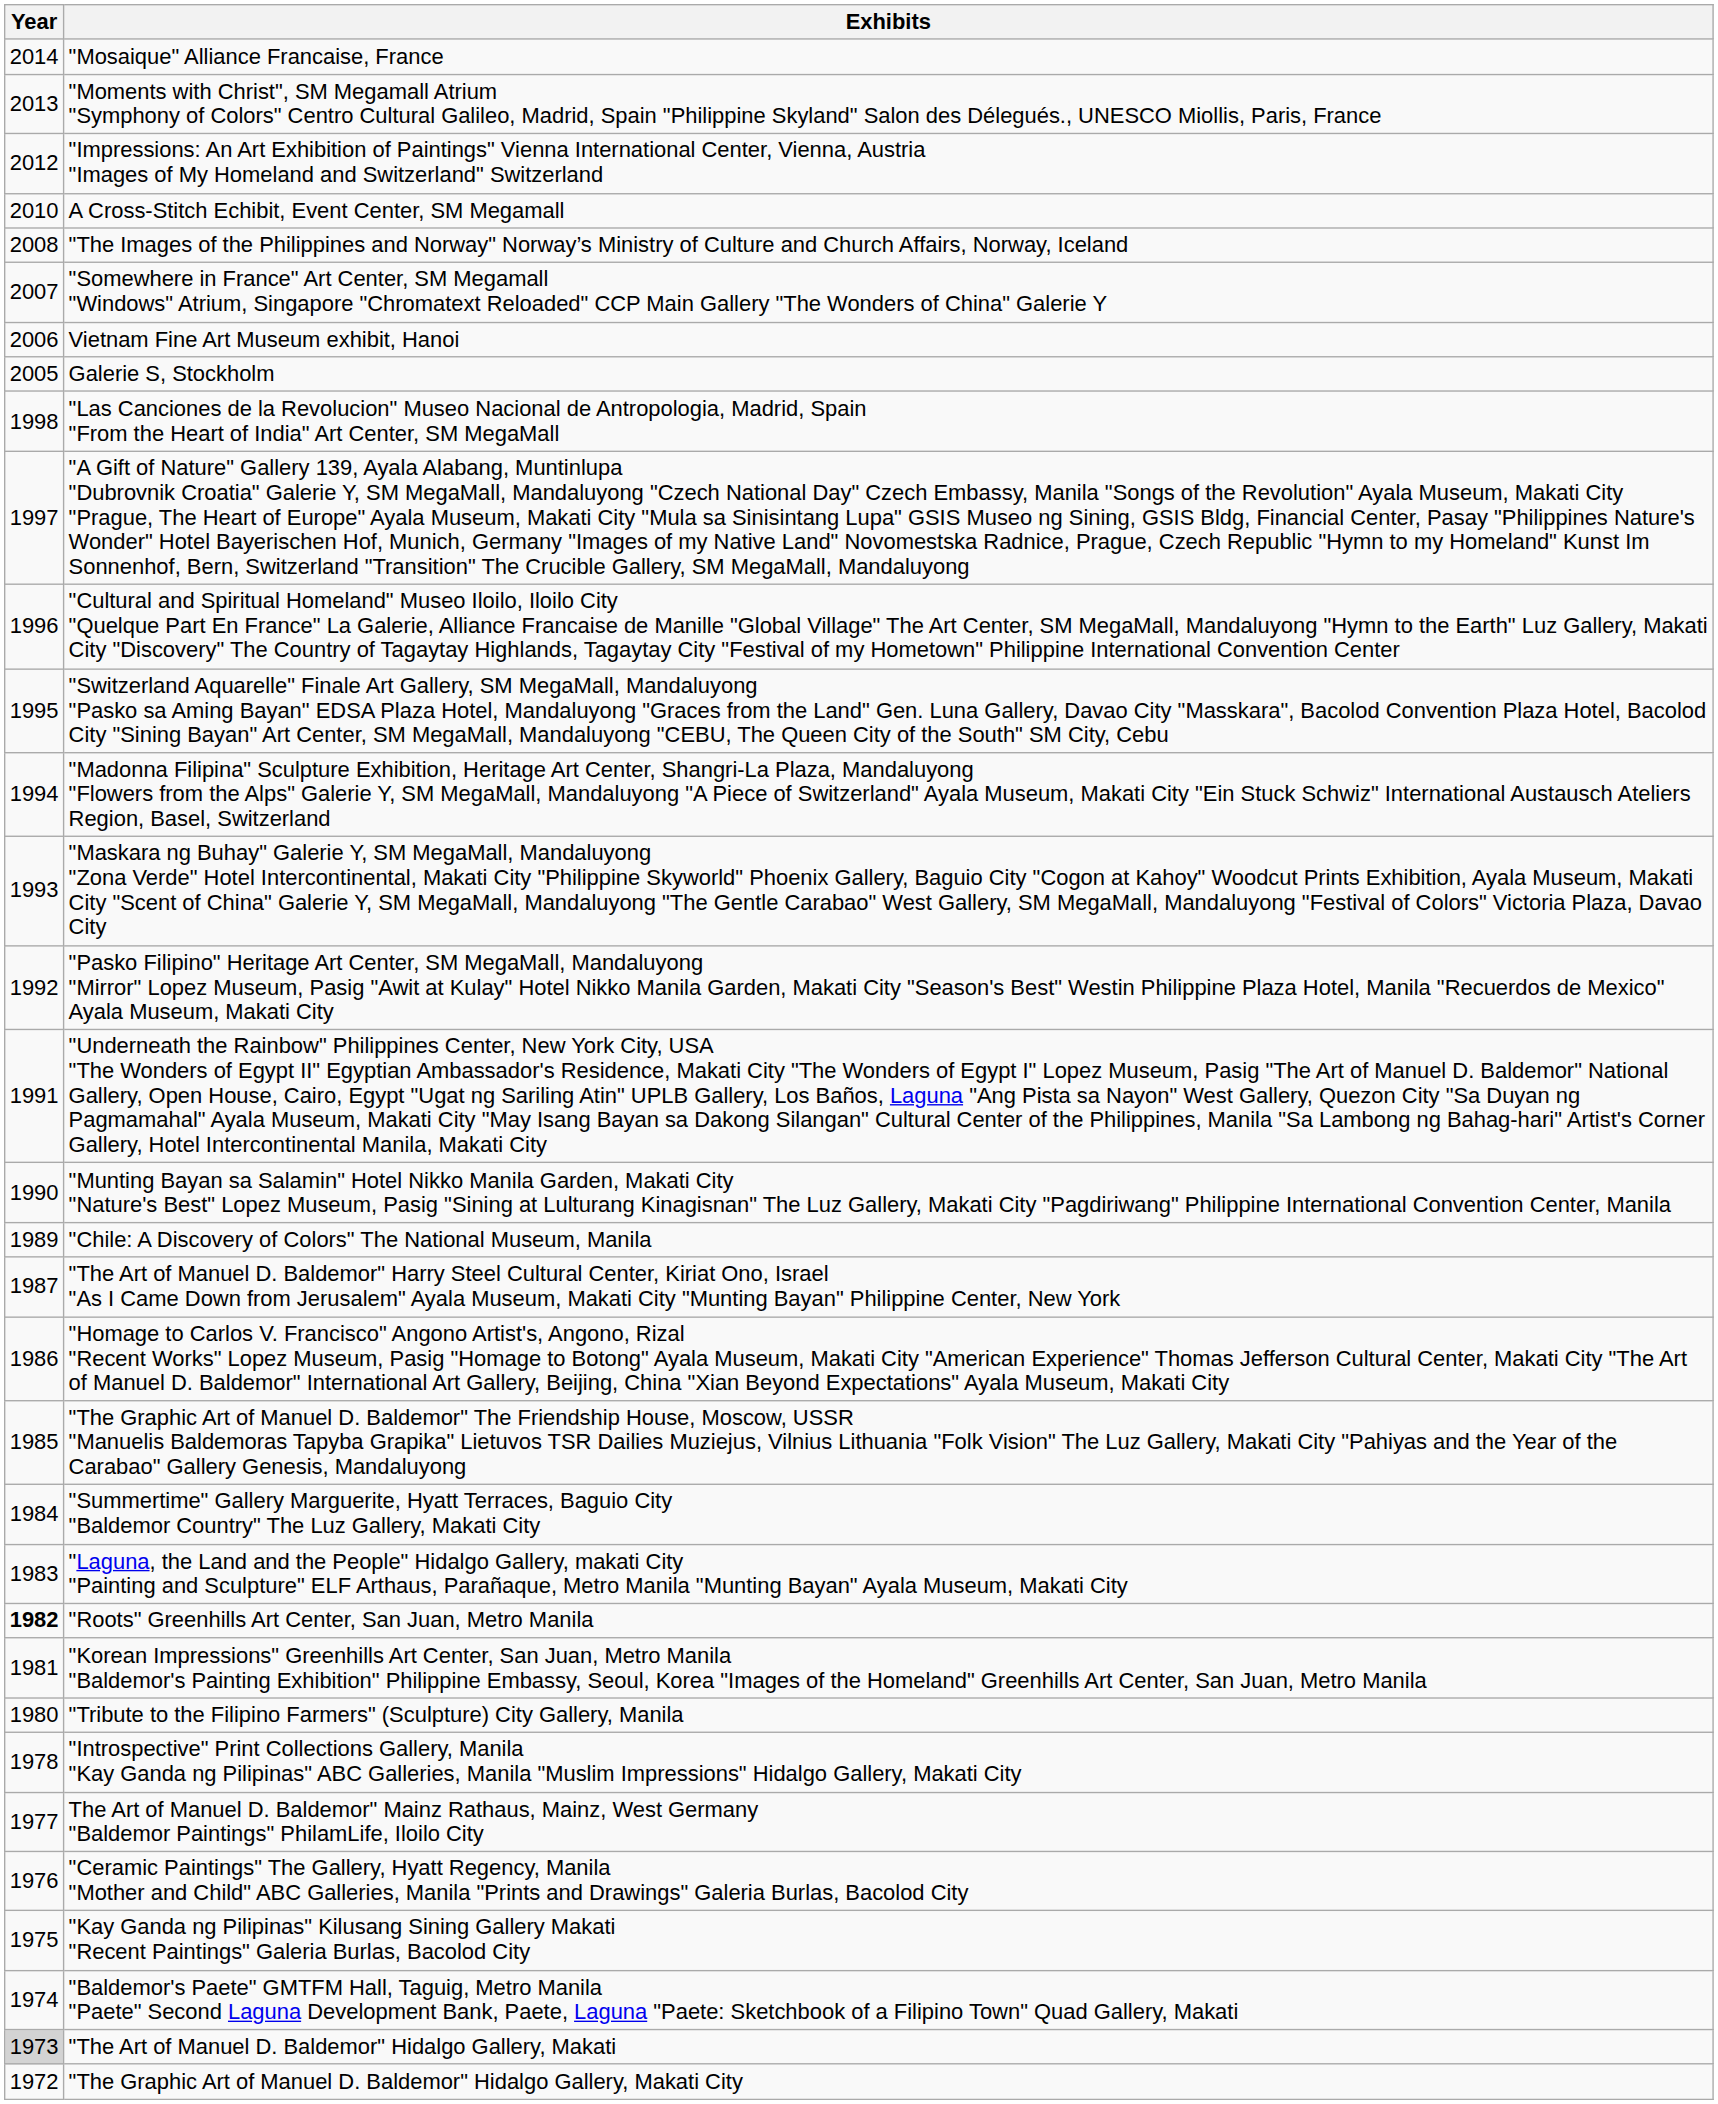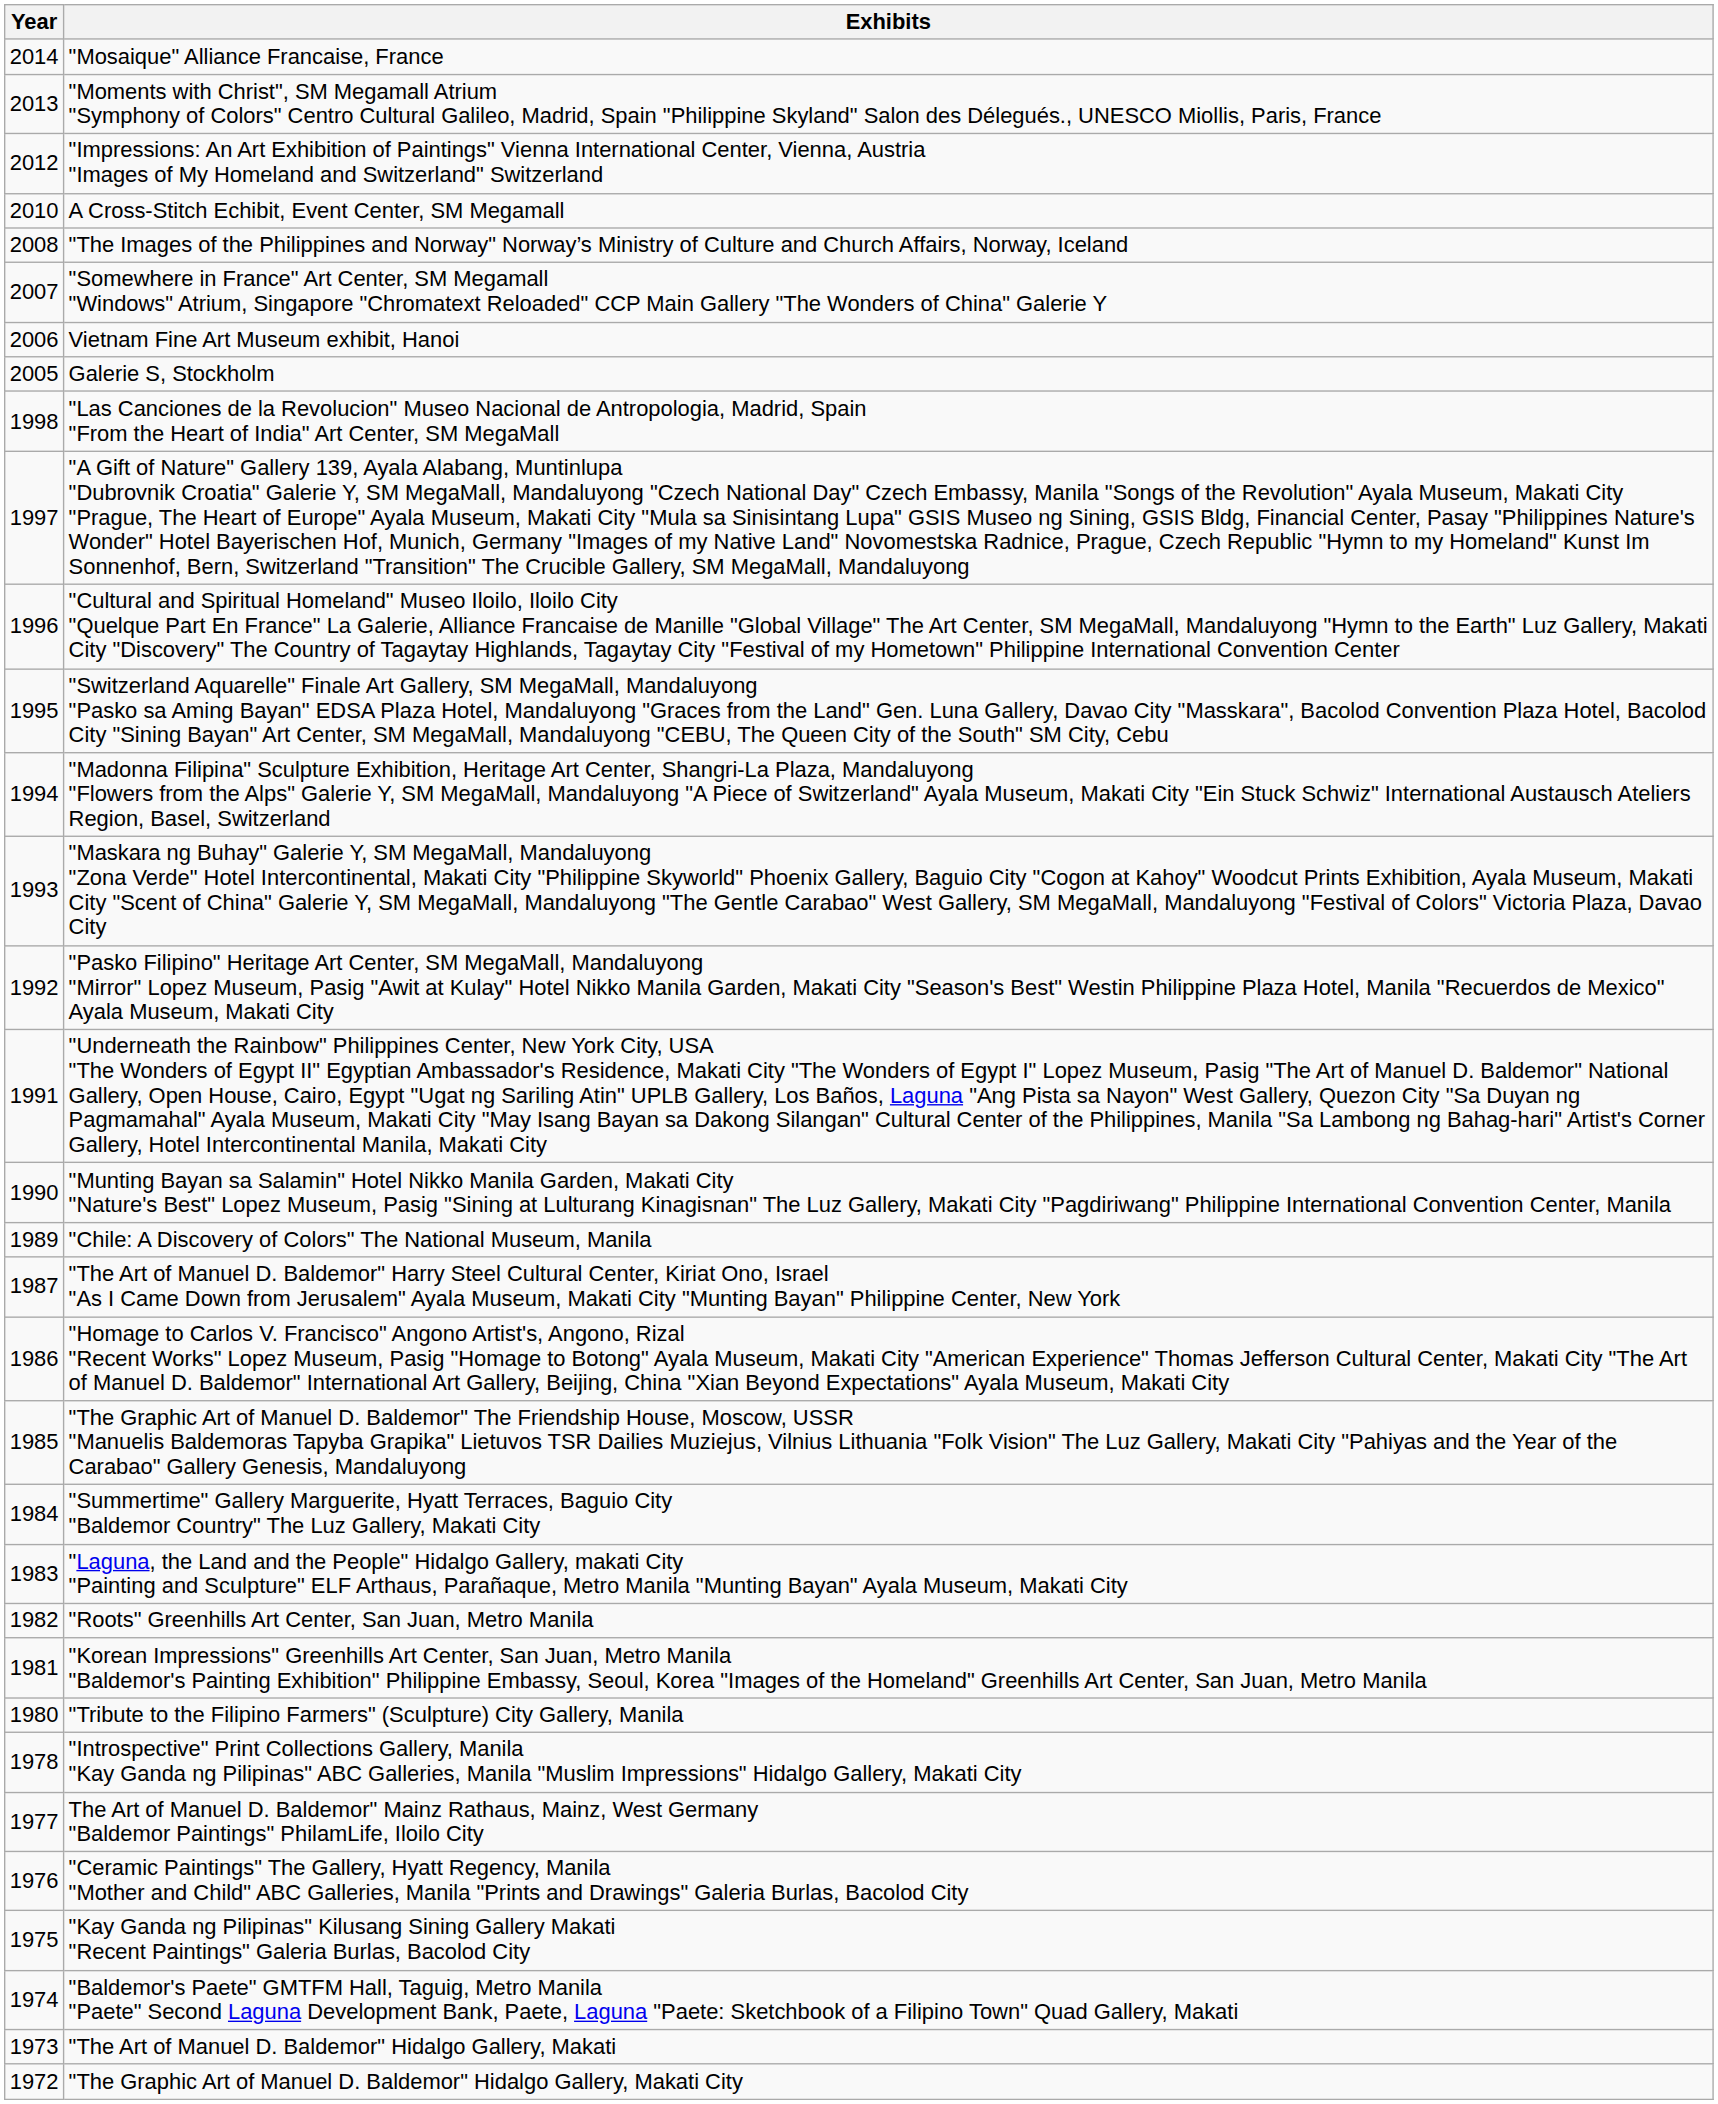(34, 1620) bold -> (34, 1620) normal
(34, 2046) lightgrey background -> (34, 2046) no background
